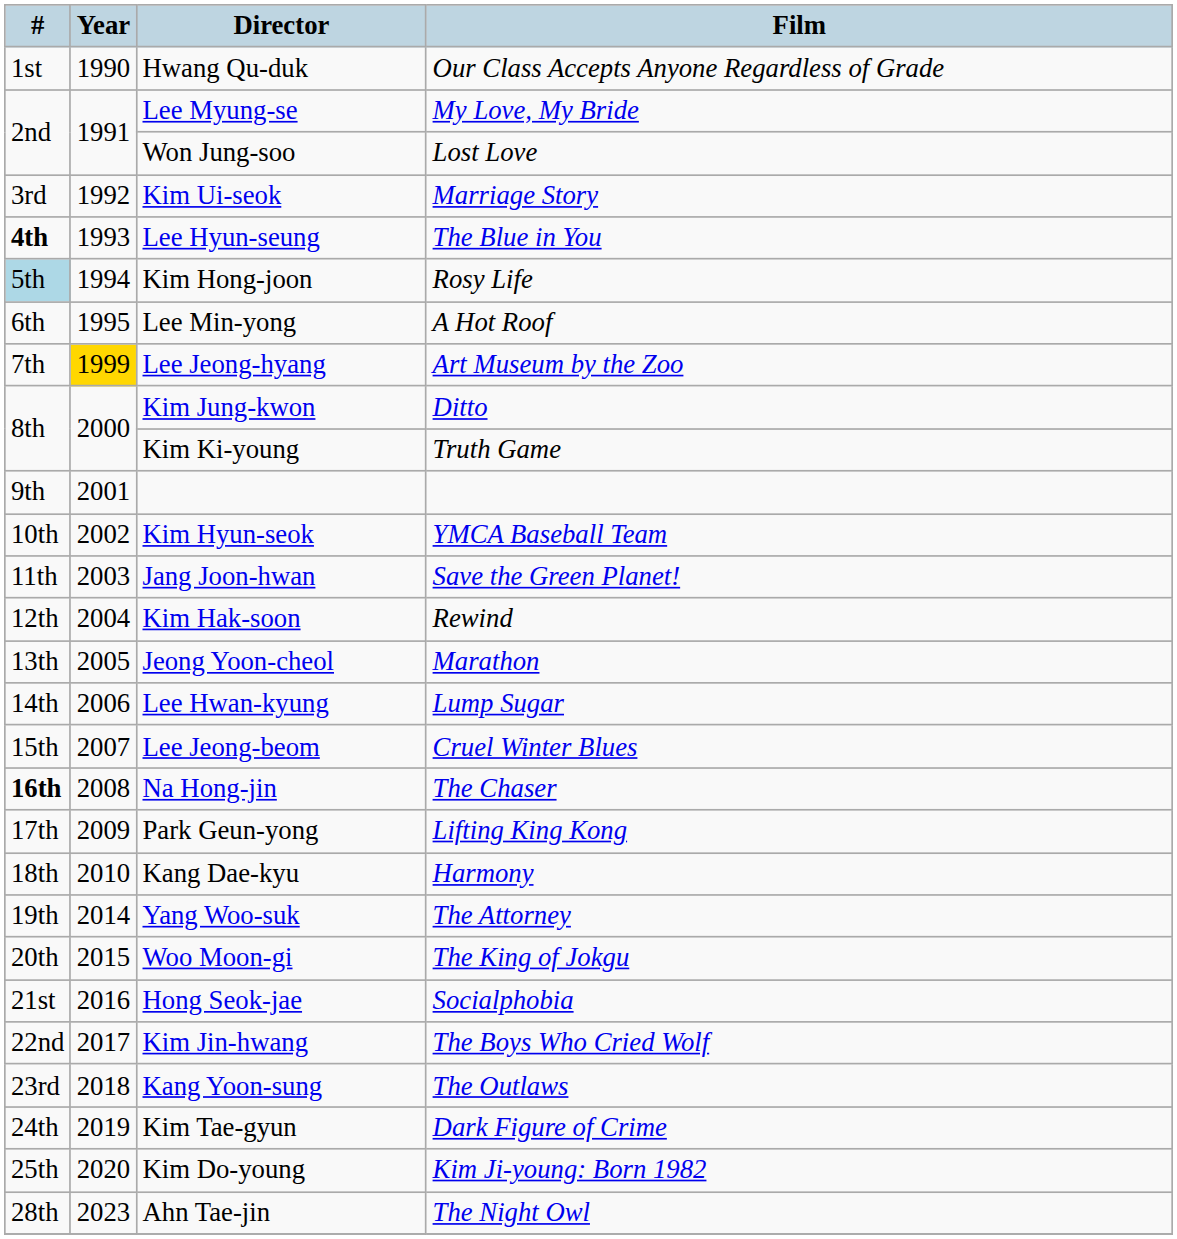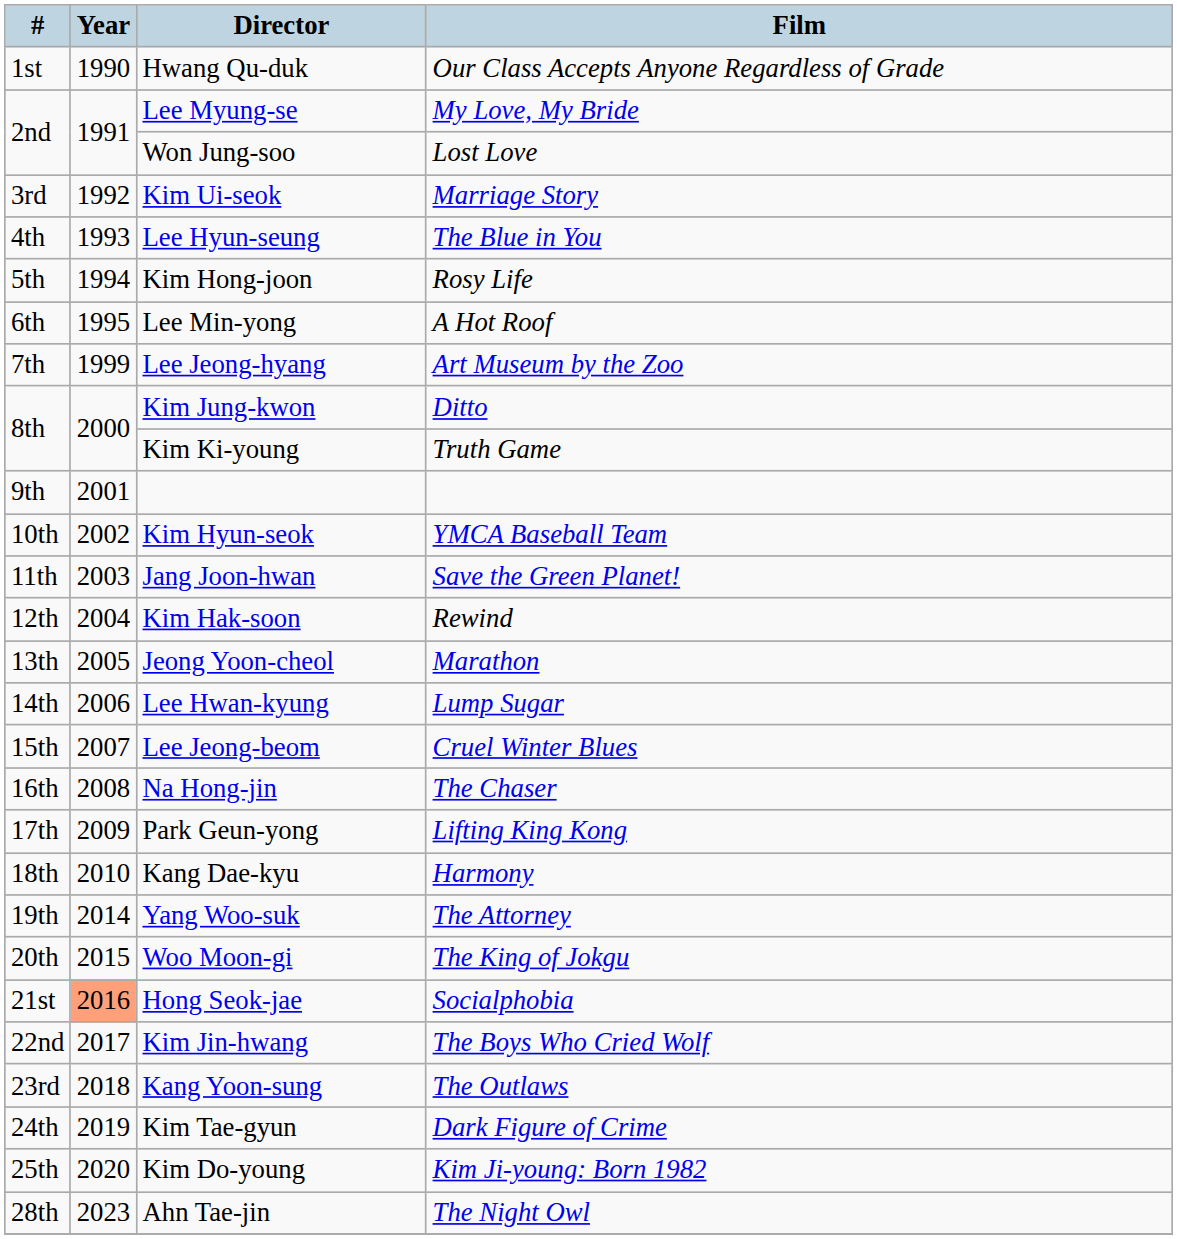(30, 237) bold -> (28, 237) normal
(28, 279) lightblue background -> (28, 279) no background
(103, 364) gold background -> (103, 364) no background
(36, 788) bold -> (35, 788) normal
(103, 1000) no background -> (103, 1000) lightsalmon background
